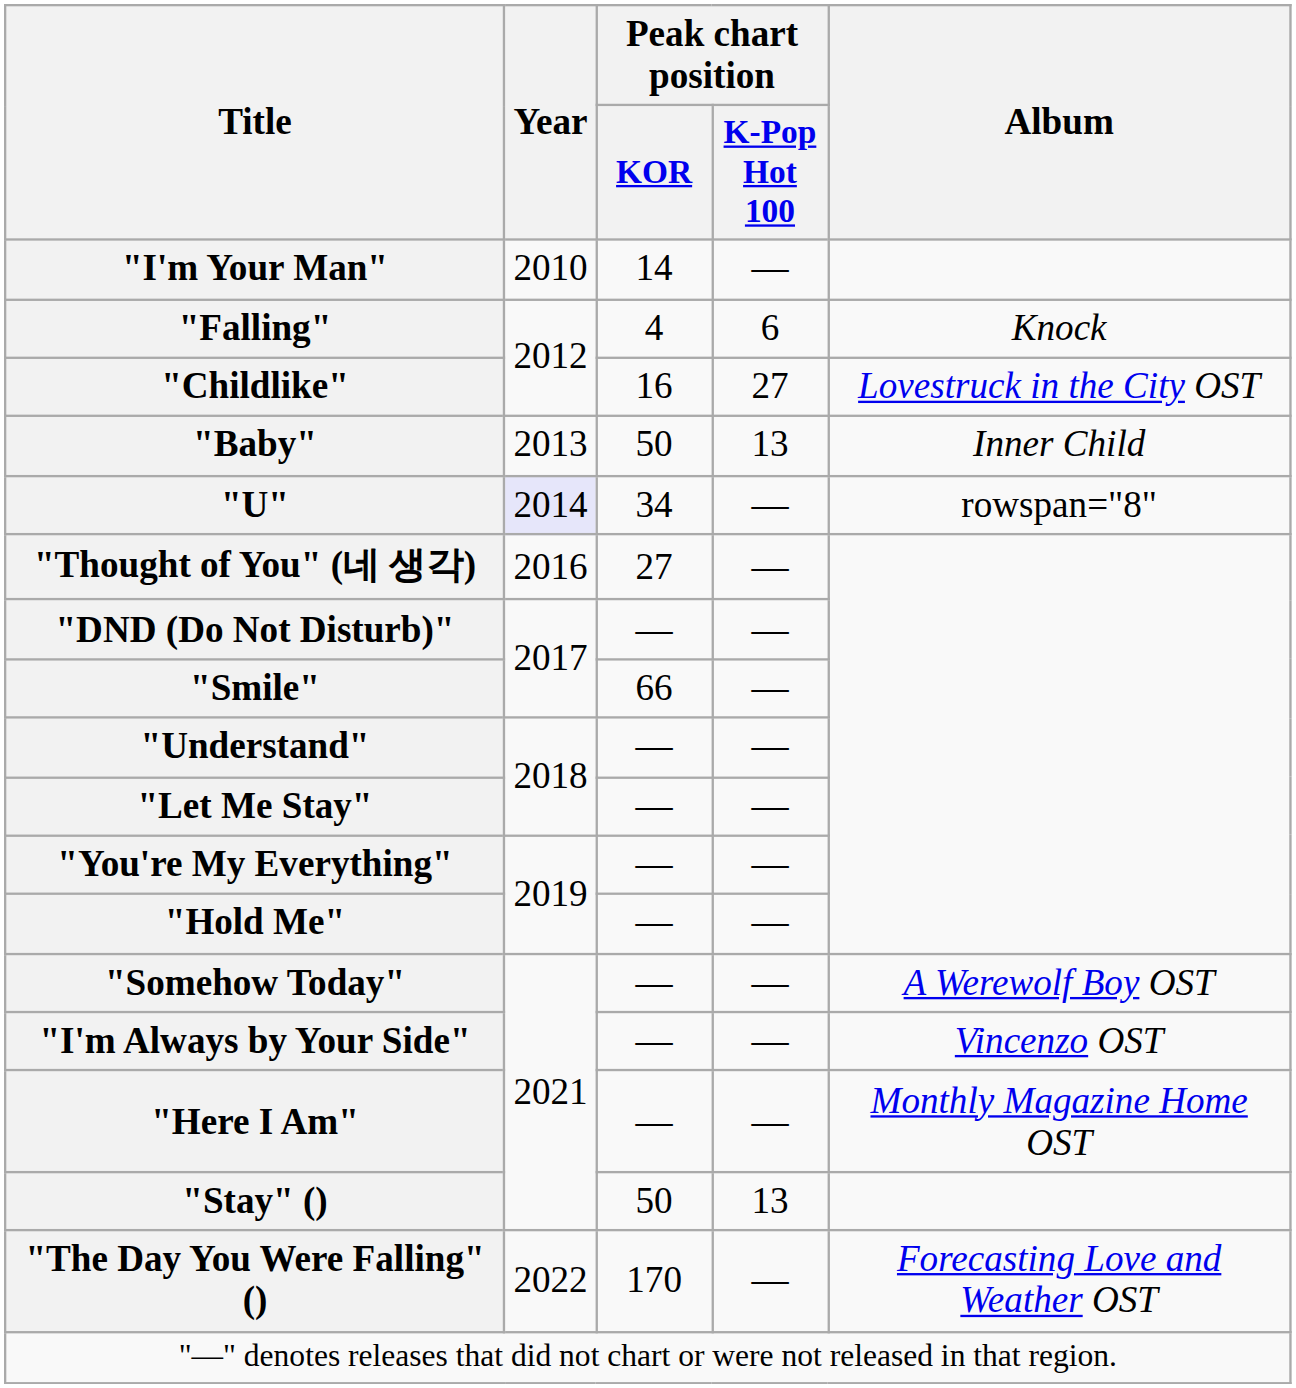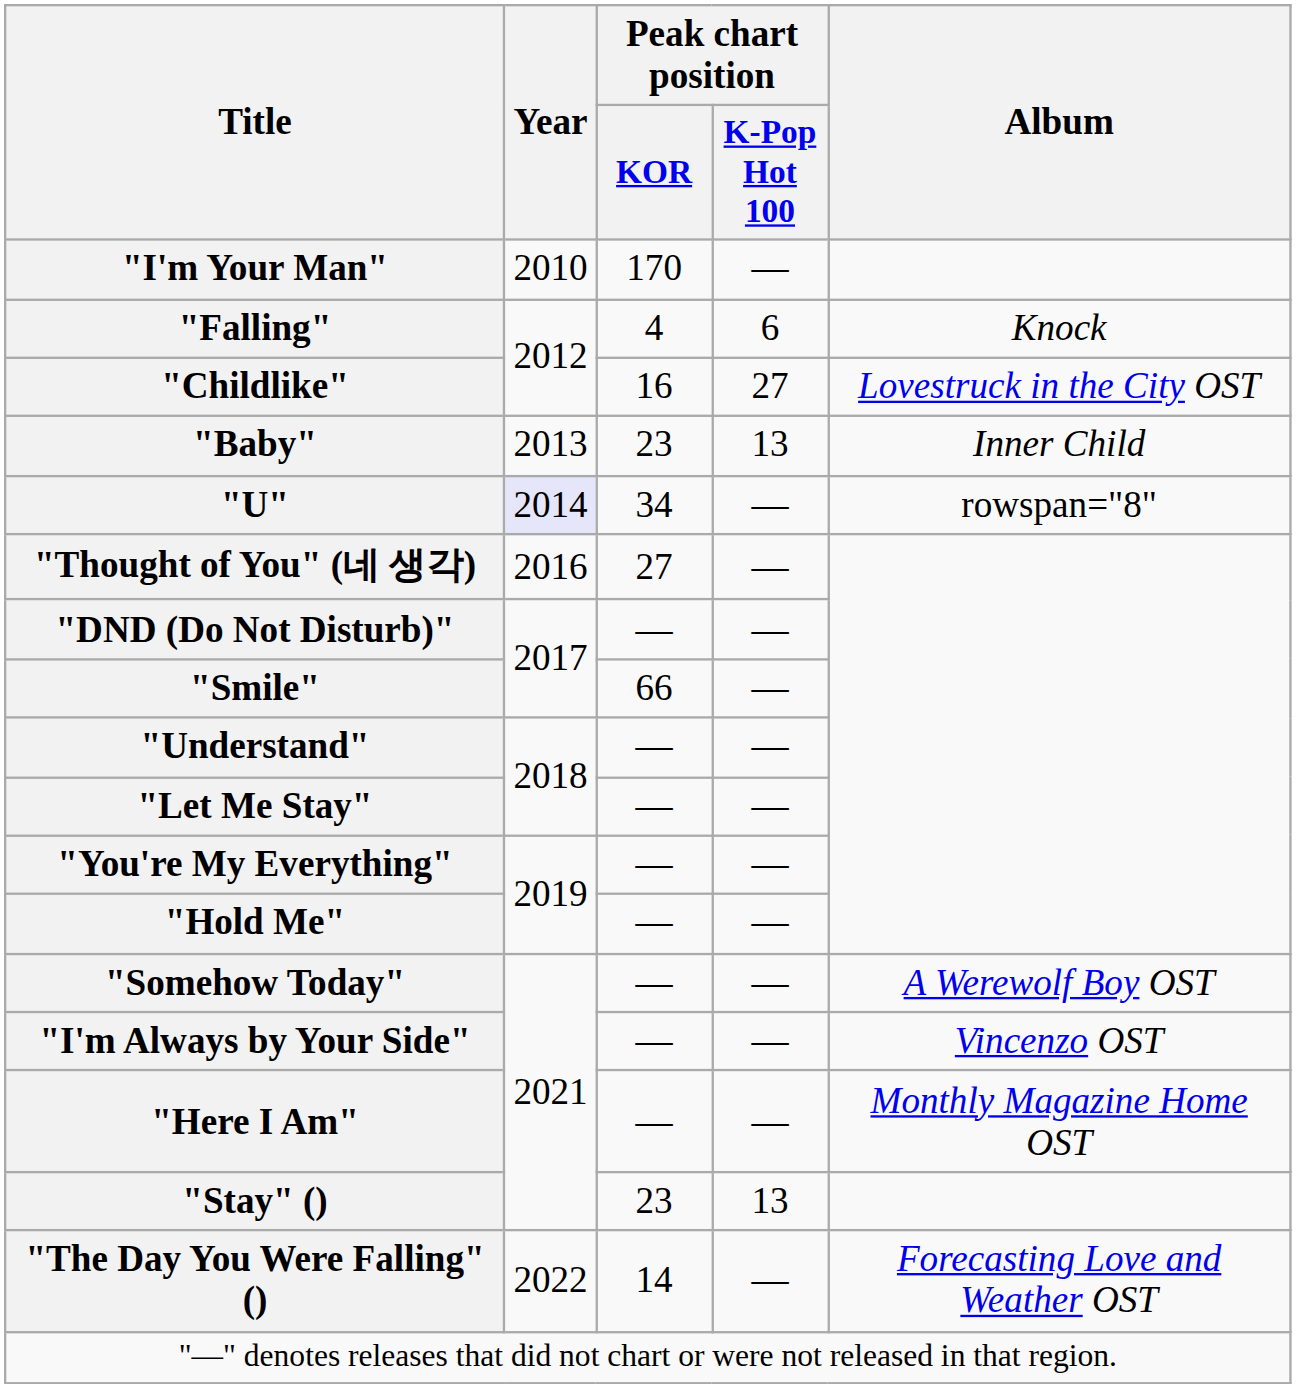(654, 268) 14 -> (654, 268) 170
(654, 445) 50 -> (654, 445) 23
(654, 1200) 50 -> (654, 1200) 23
(654, 1280) 170 -> (654, 1280) 14
